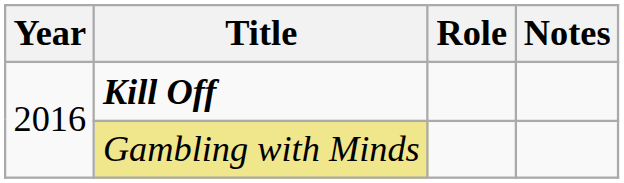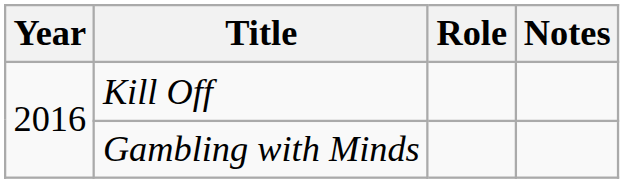(160, 90) bold -> (158, 90) normal
(261, 148) khaki background -> (261, 148) no background
